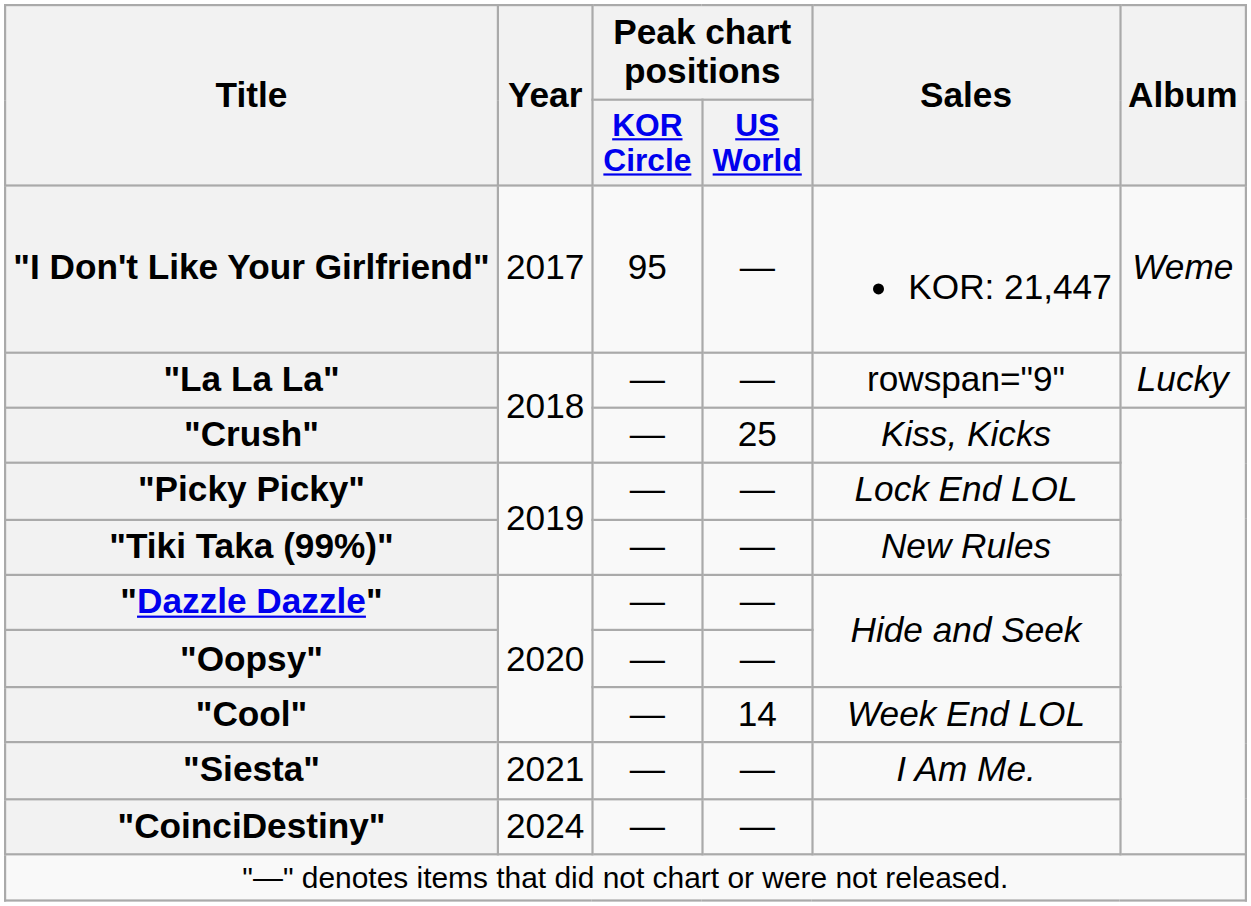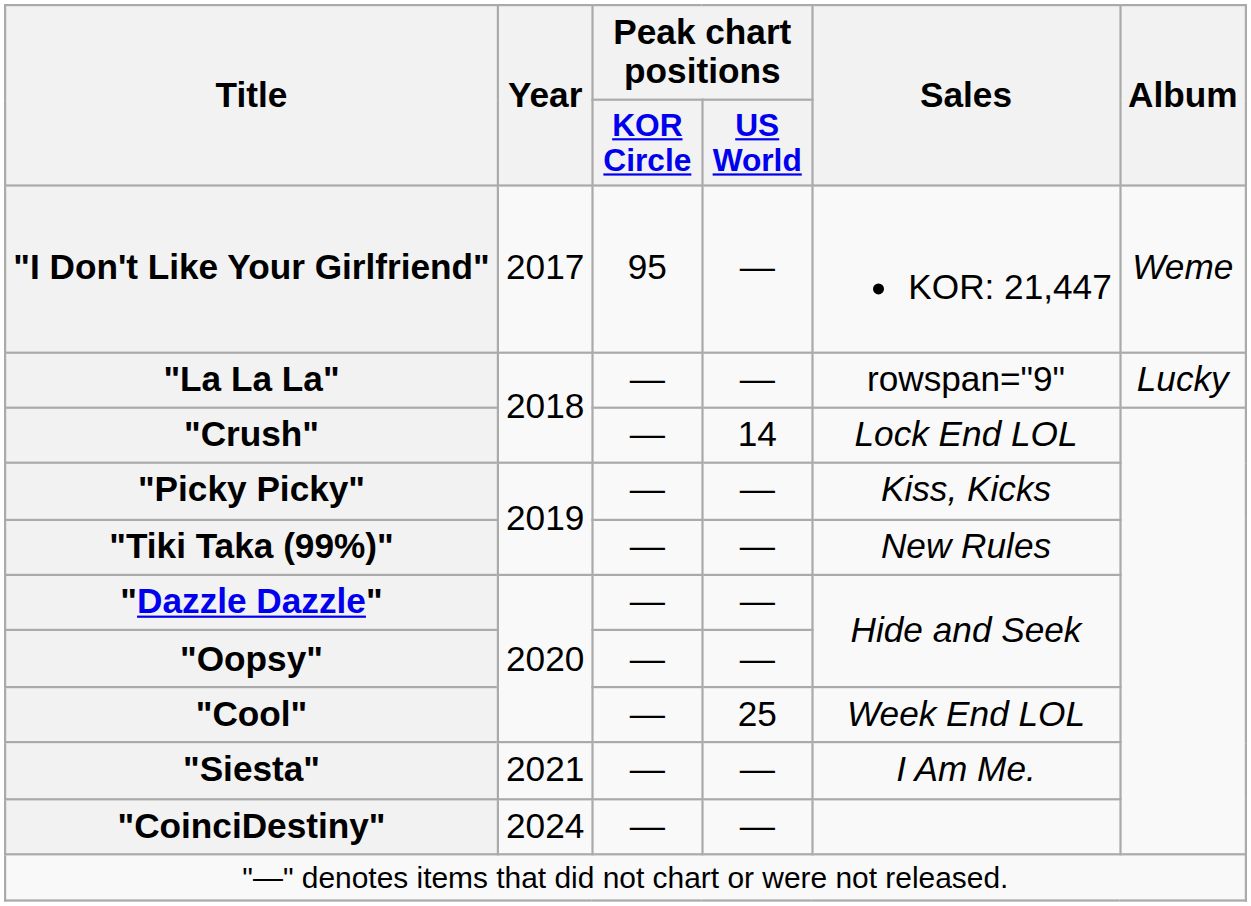(757, 434) 25 -> (757, 434) 14
(966, 434) Kiss, Kicks -> (966, 434) Lock End LOL
(966, 490) Lock End LOL -> (966, 490) Kiss, Kicks
(757, 713) 14 -> (757, 713) 25
